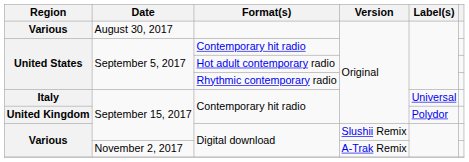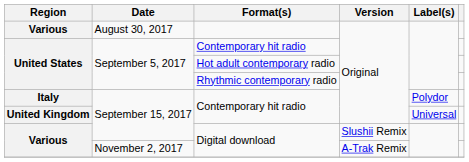(434, 98) Universal -> (430, 98) Polydor
(430, 115) Polydor -> (434, 115) Universal
